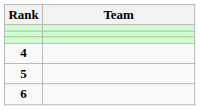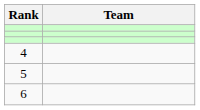(24, 53) bold -> (24, 53) normal
(24, 73) bold -> (24, 73) normal
(24, 94) bold -> (24, 94) normal
